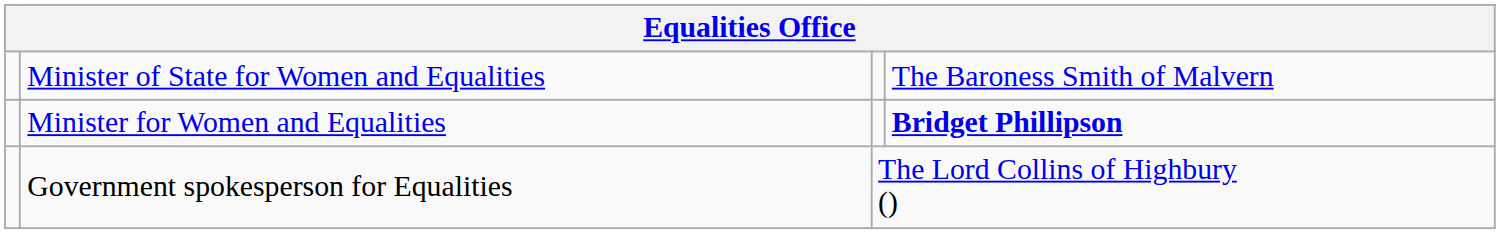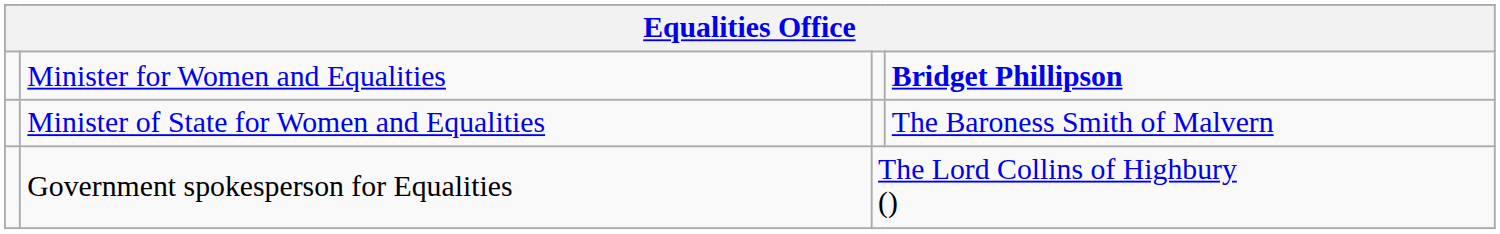rows swapped: (237, 122) <-> (286, 75)
